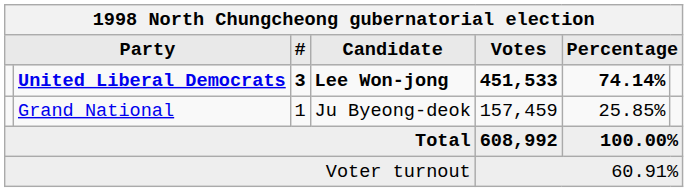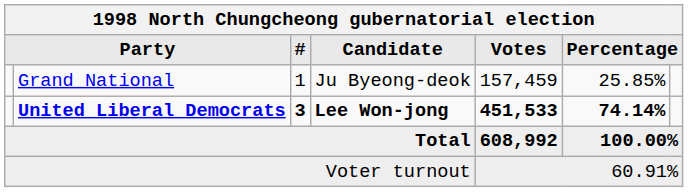rows swapped: (152, 80) <-> (96, 111)
